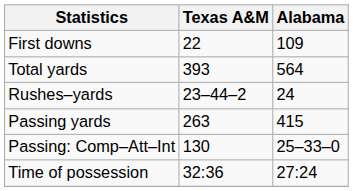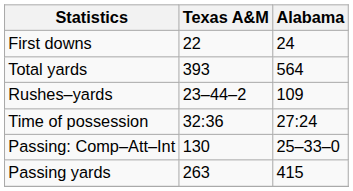(290, 43) 109 -> (285, 43) 24
(285, 95) 24 -> (290, 95) 109
rows swapped: (60, 121) <-> (78, 173)
